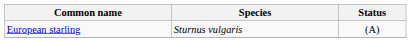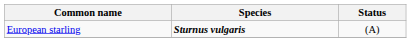(208, 29) normal -> (210, 29) bold
